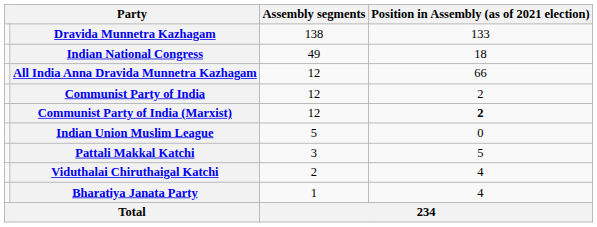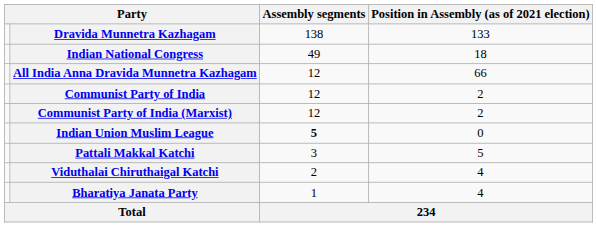(480, 113) bold -> (480, 113) normal
(314, 133) normal -> (314, 133) bold
